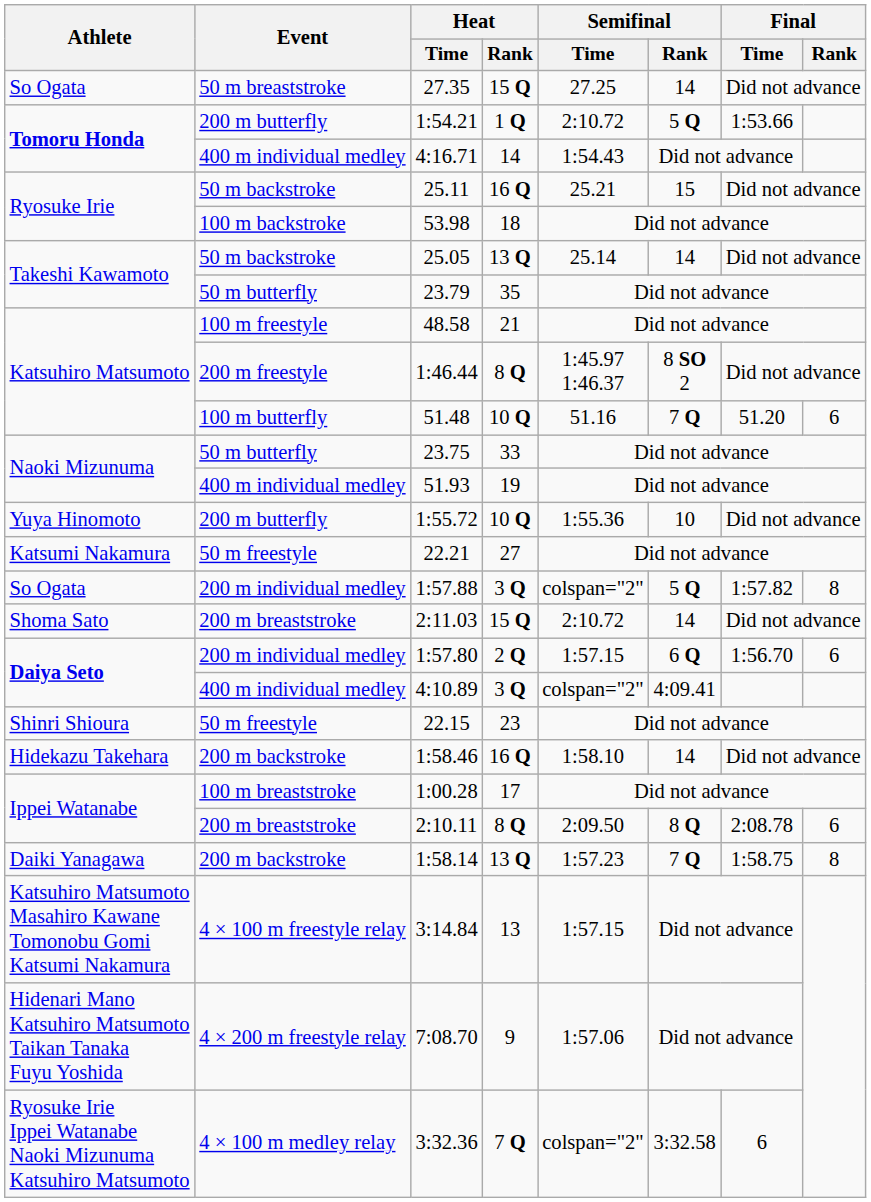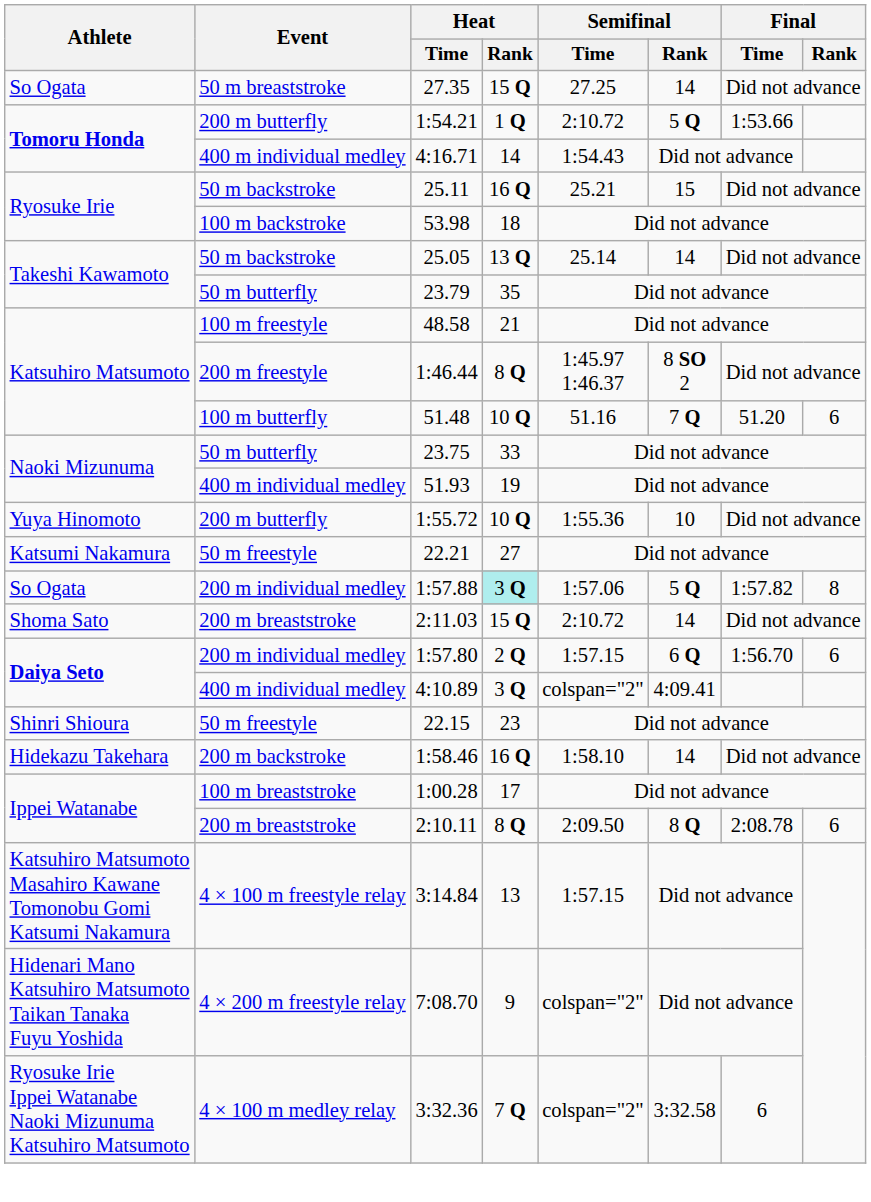(510, 587) no background -> (510, 587) paleturquoise background
(593, 587) colspan="2" -> (593, 587) 1:57.06
- row: (447, 859)
(593, 1036) 1:57.06 -> (593, 1002) colspan="2"
